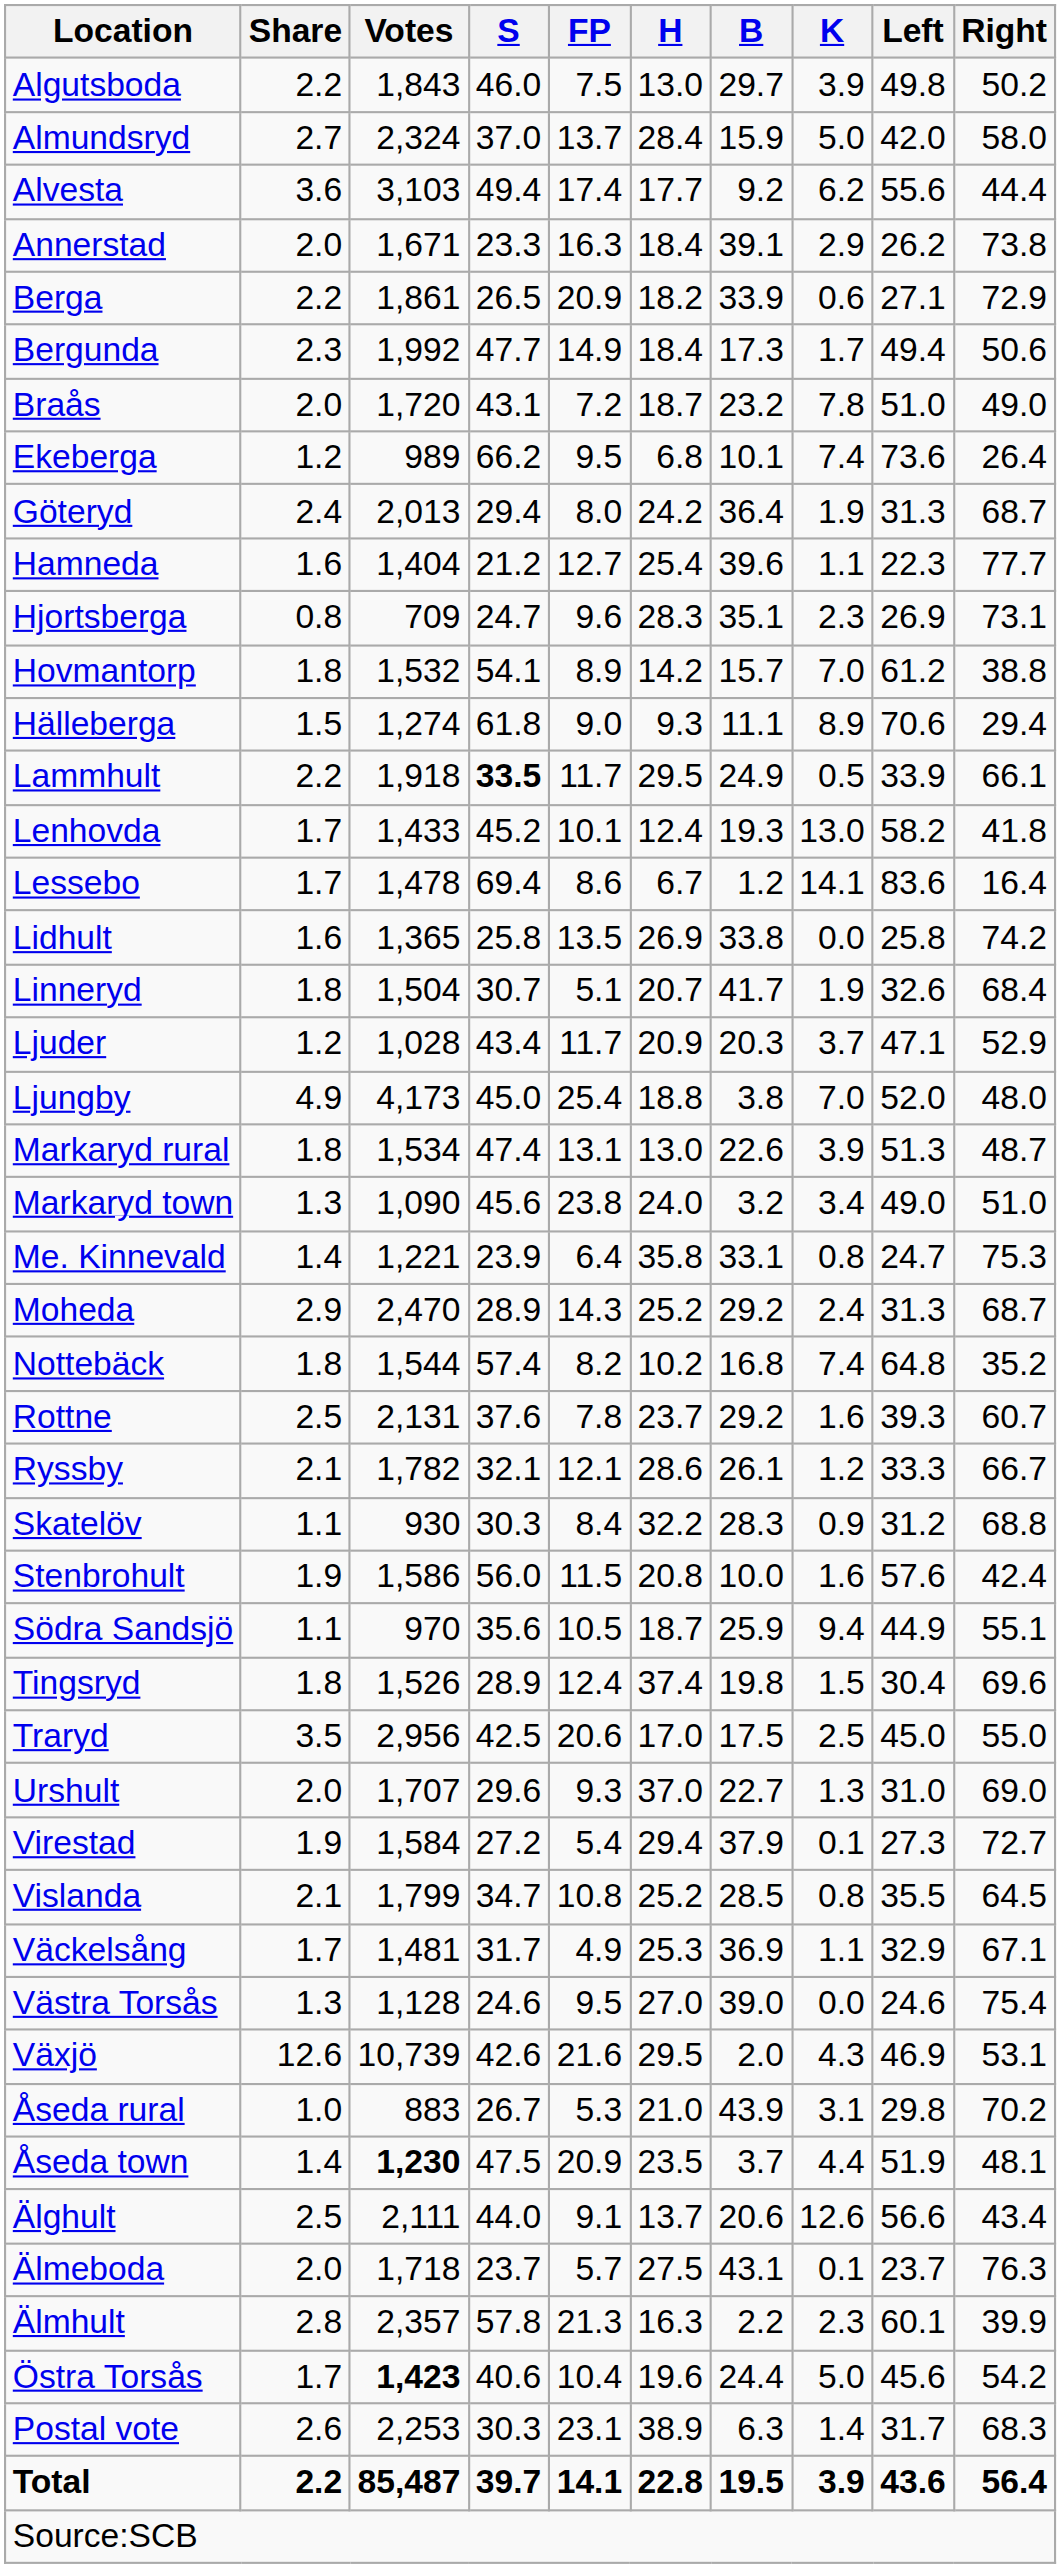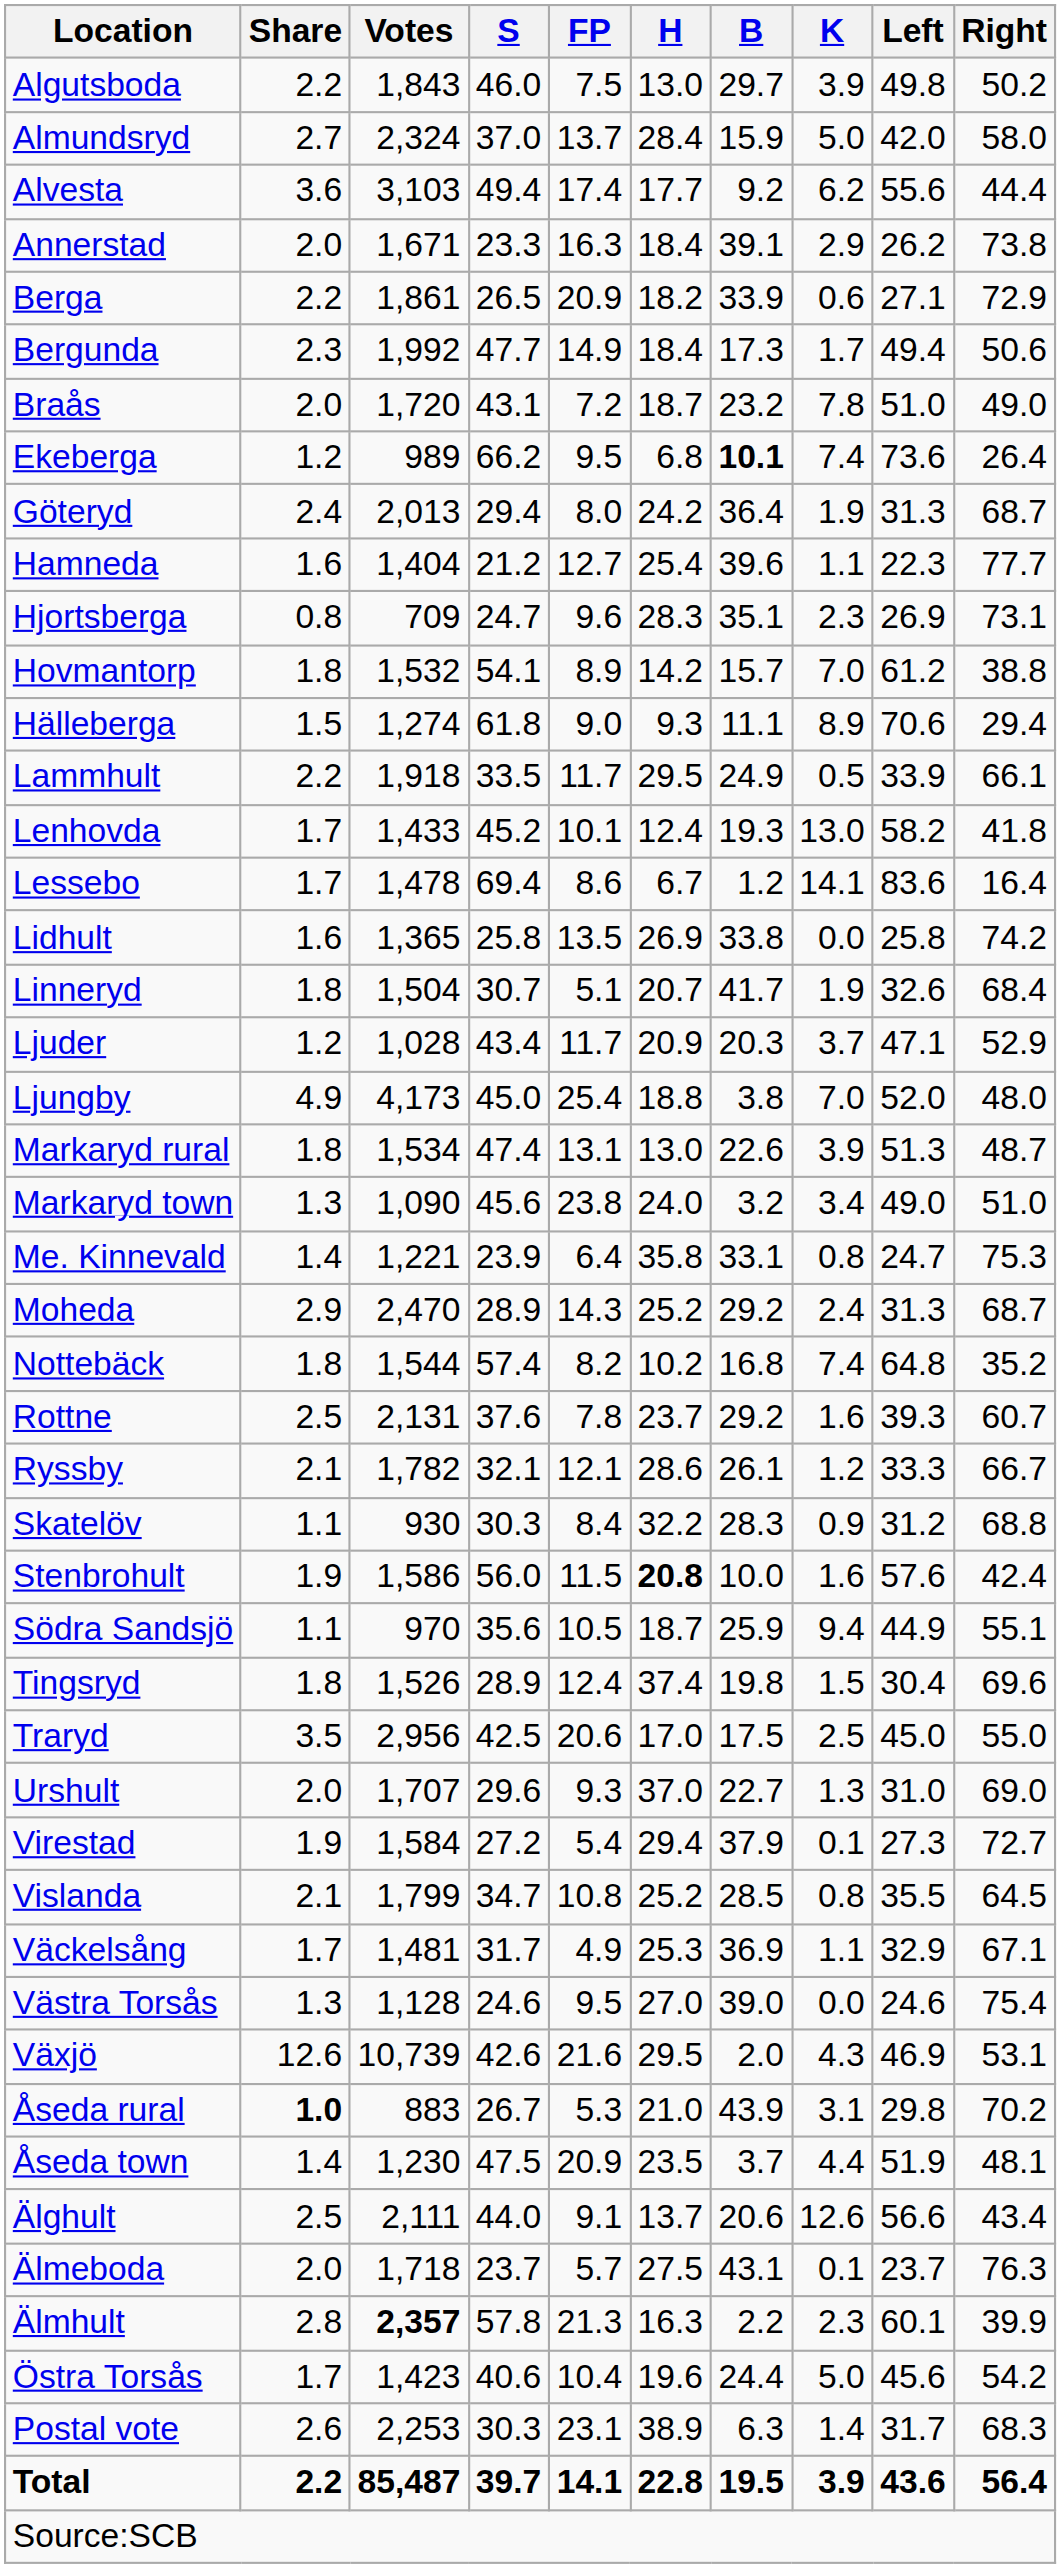(751, 457) normal -> (751, 457) bold
(509, 777) bold -> (509, 777) normal
(670, 1576) normal -> (670, 1576) bold
(319, 2109) normal -> (319, 2109) bold
(418, 2162) bold -> (418, 2162) normal
(418, 2322) normal -> (418, 2322) bold
(418, 2375) bold -> (418, 2375) normal
